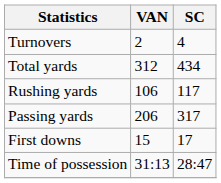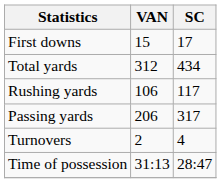rows swapped: (44, 140) <-> (40, 41)
